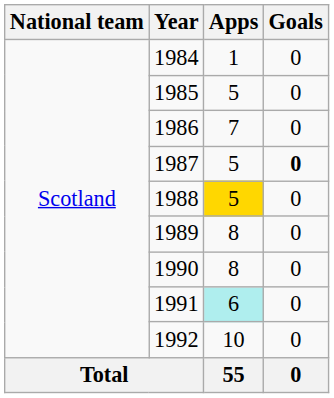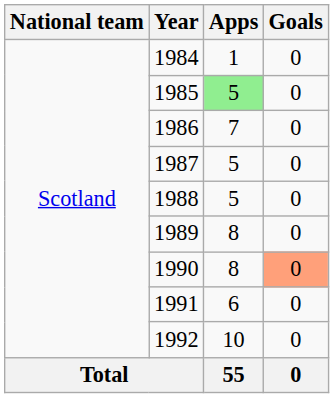(234, 92) no background -> (234, 92) lightgreen background
(296, 163) bold -> (296, 163) normal
(234, 198) gold background -> (234, 198) no background
(296, 269) no background -> (296, 269) lightsalmon background
(234, 304) paleturquoise background -> (234, 304) no background
